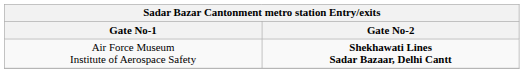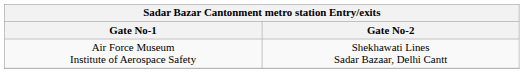(391, 53) bold -> (391, 53) normal
